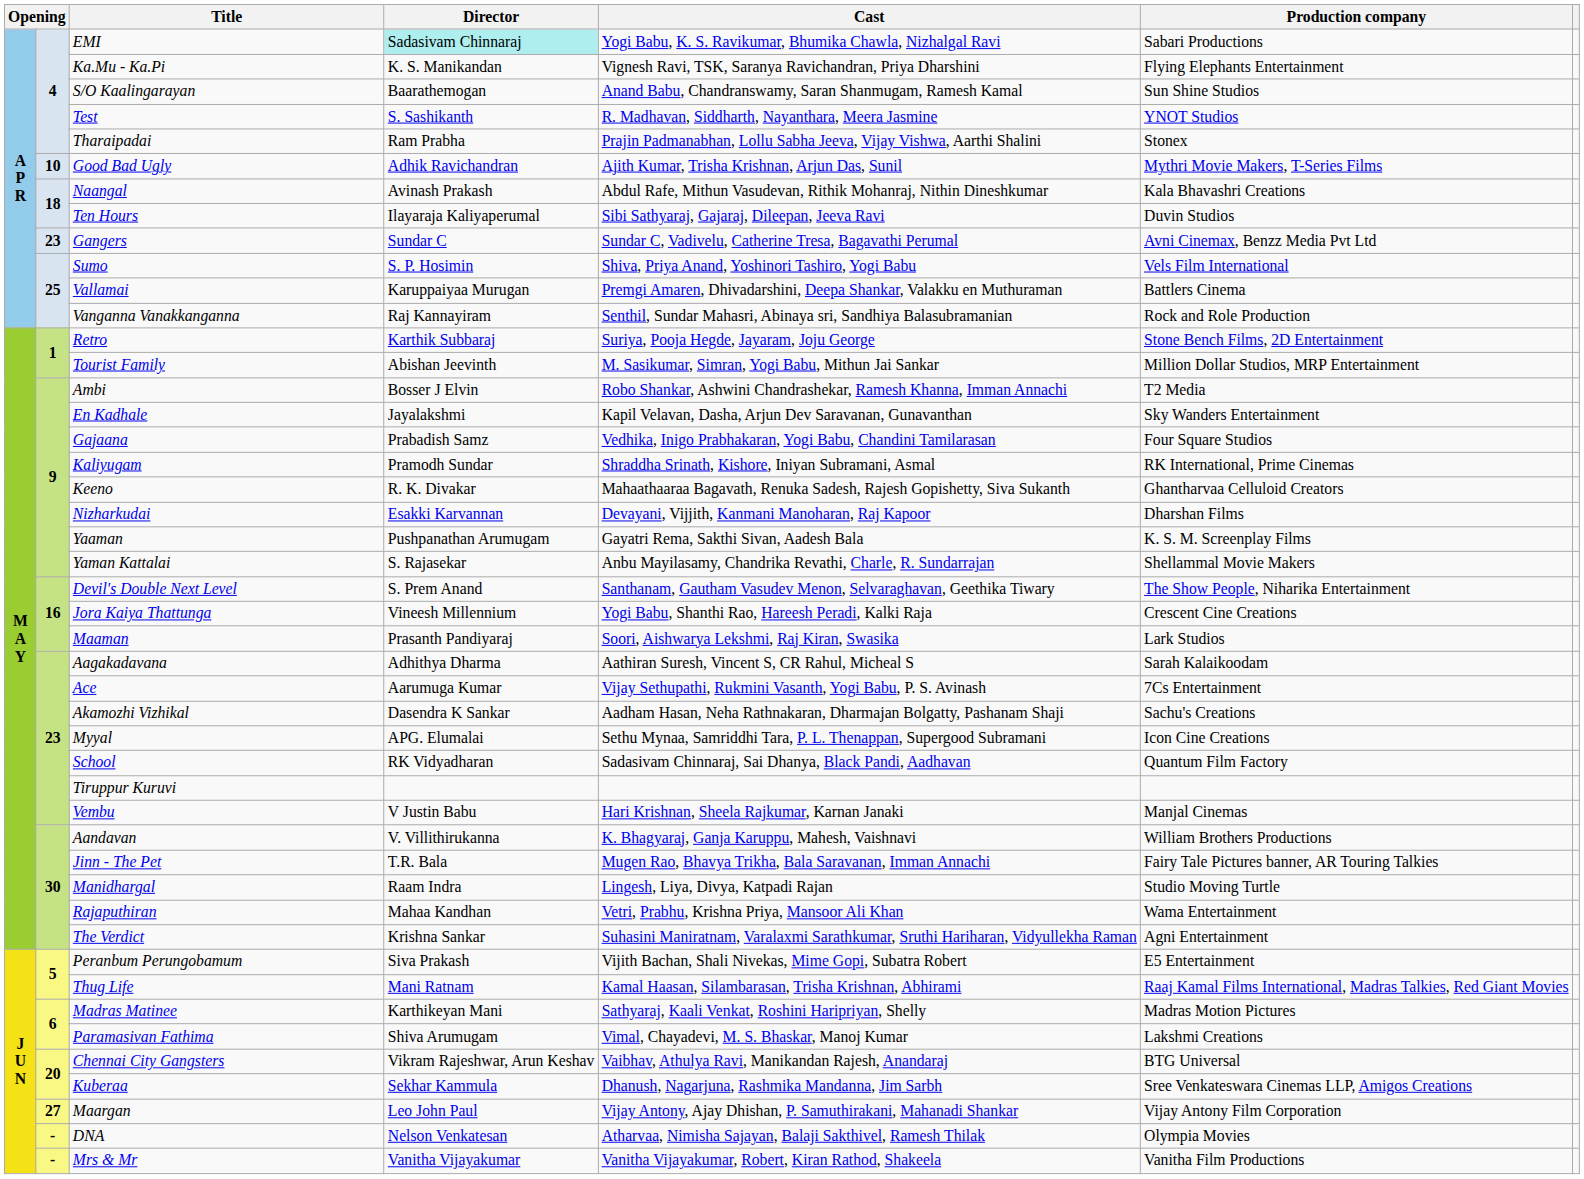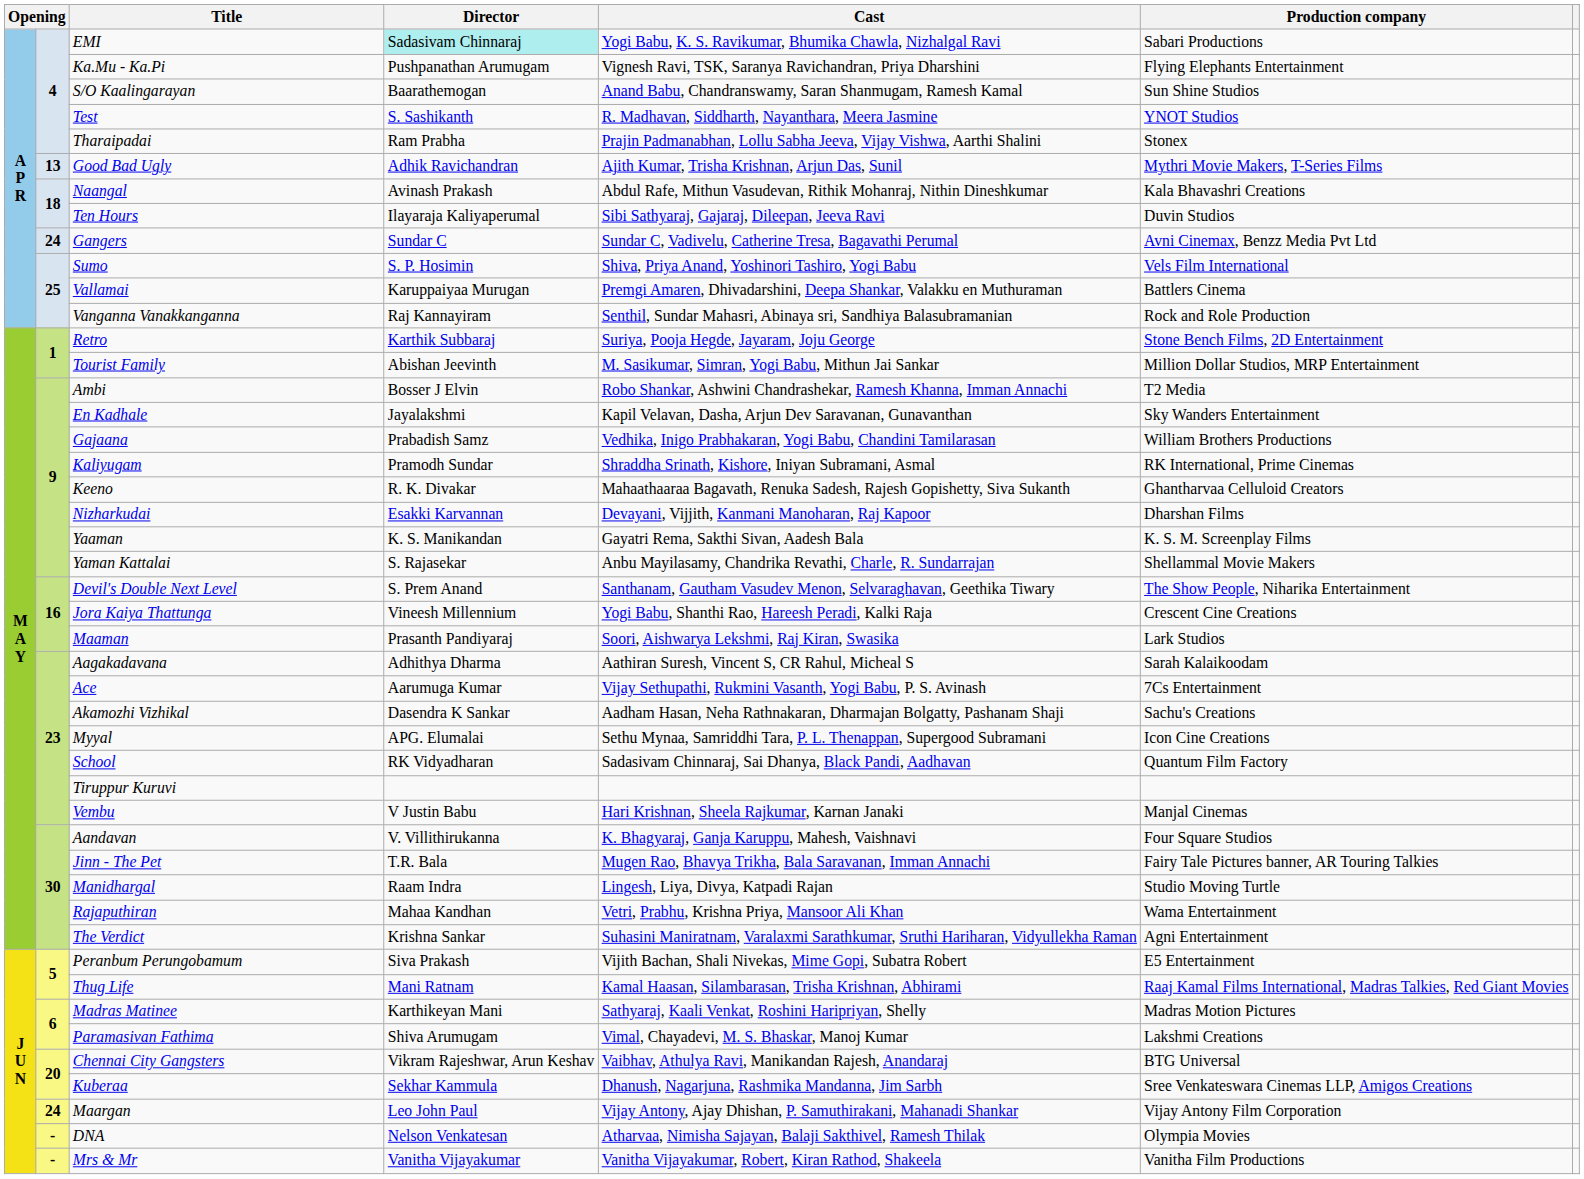(445, 66) K. S. Manikandan -> (469, 66) Pushpanathan Arumugam
(53, 166) 10 -> (53, 166) 13
(53, 240) 23 -> (53, 240) 24
(1208, 439) Four Square Studios -> (1238, 439) William Brothers Productions
(469, 539) Pushpanathan Arumugam -> (445, 539) K. S. Manikandan
(1238, 837) William Brothers Productions -> (1208, 837) Four Square Studios
(53, 1111) 27 -> (53, 1111) 24
